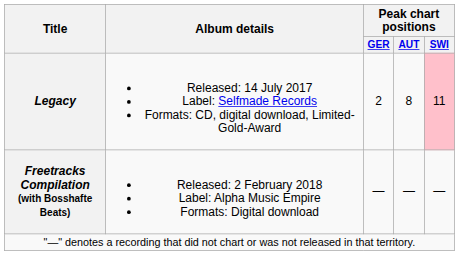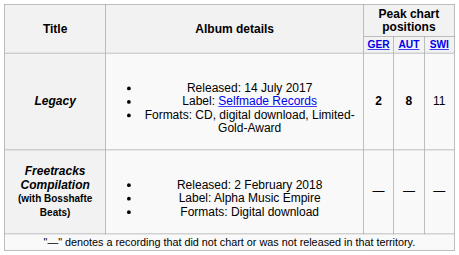(379, 101) normal -> (379, 101) bold
(409, 101) normal -> (409, 101) bold
(439, 101) pink background -> (439, 101) no background
